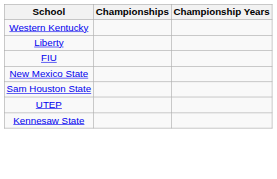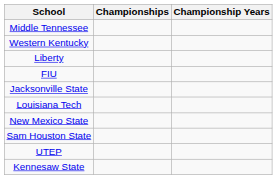+ row: (49, 27)
+ row: (49, 89)
+ row: (49, 105)
